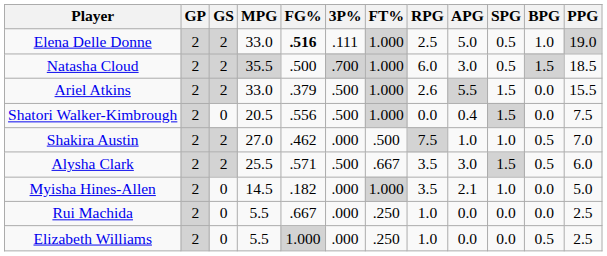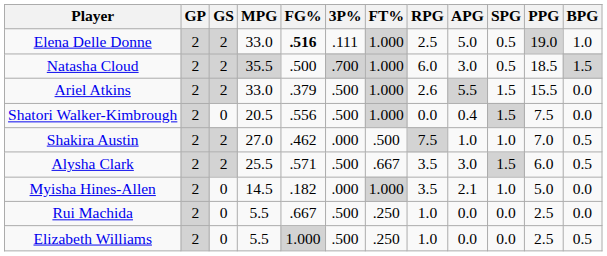columns swapped: (544, 16) <-> (583, 16)
(345, 213) .000 -> (345, 213) .500
(345, 238) .000 -> (345, 238) .500
